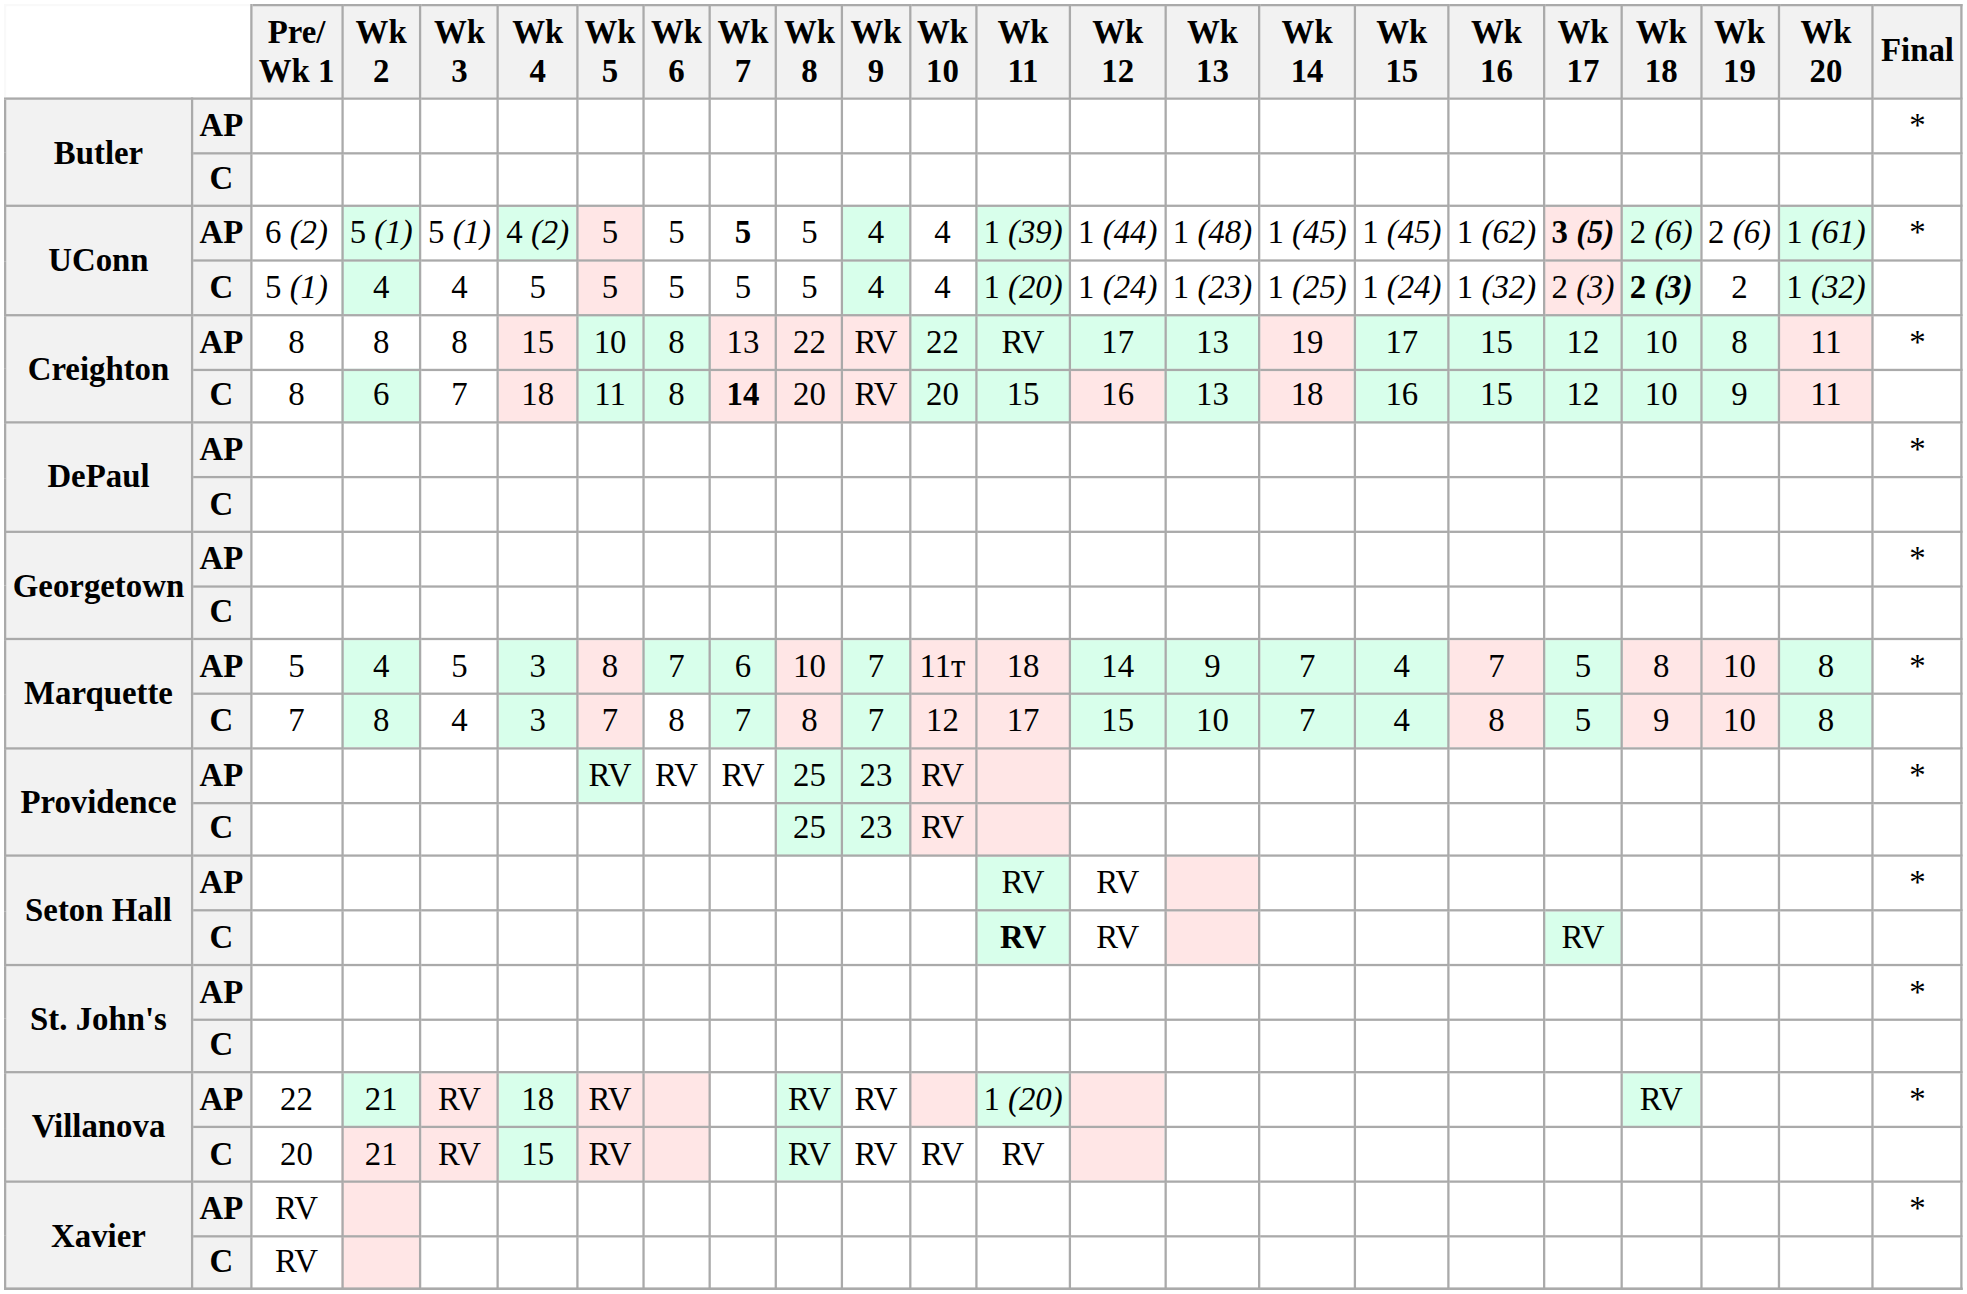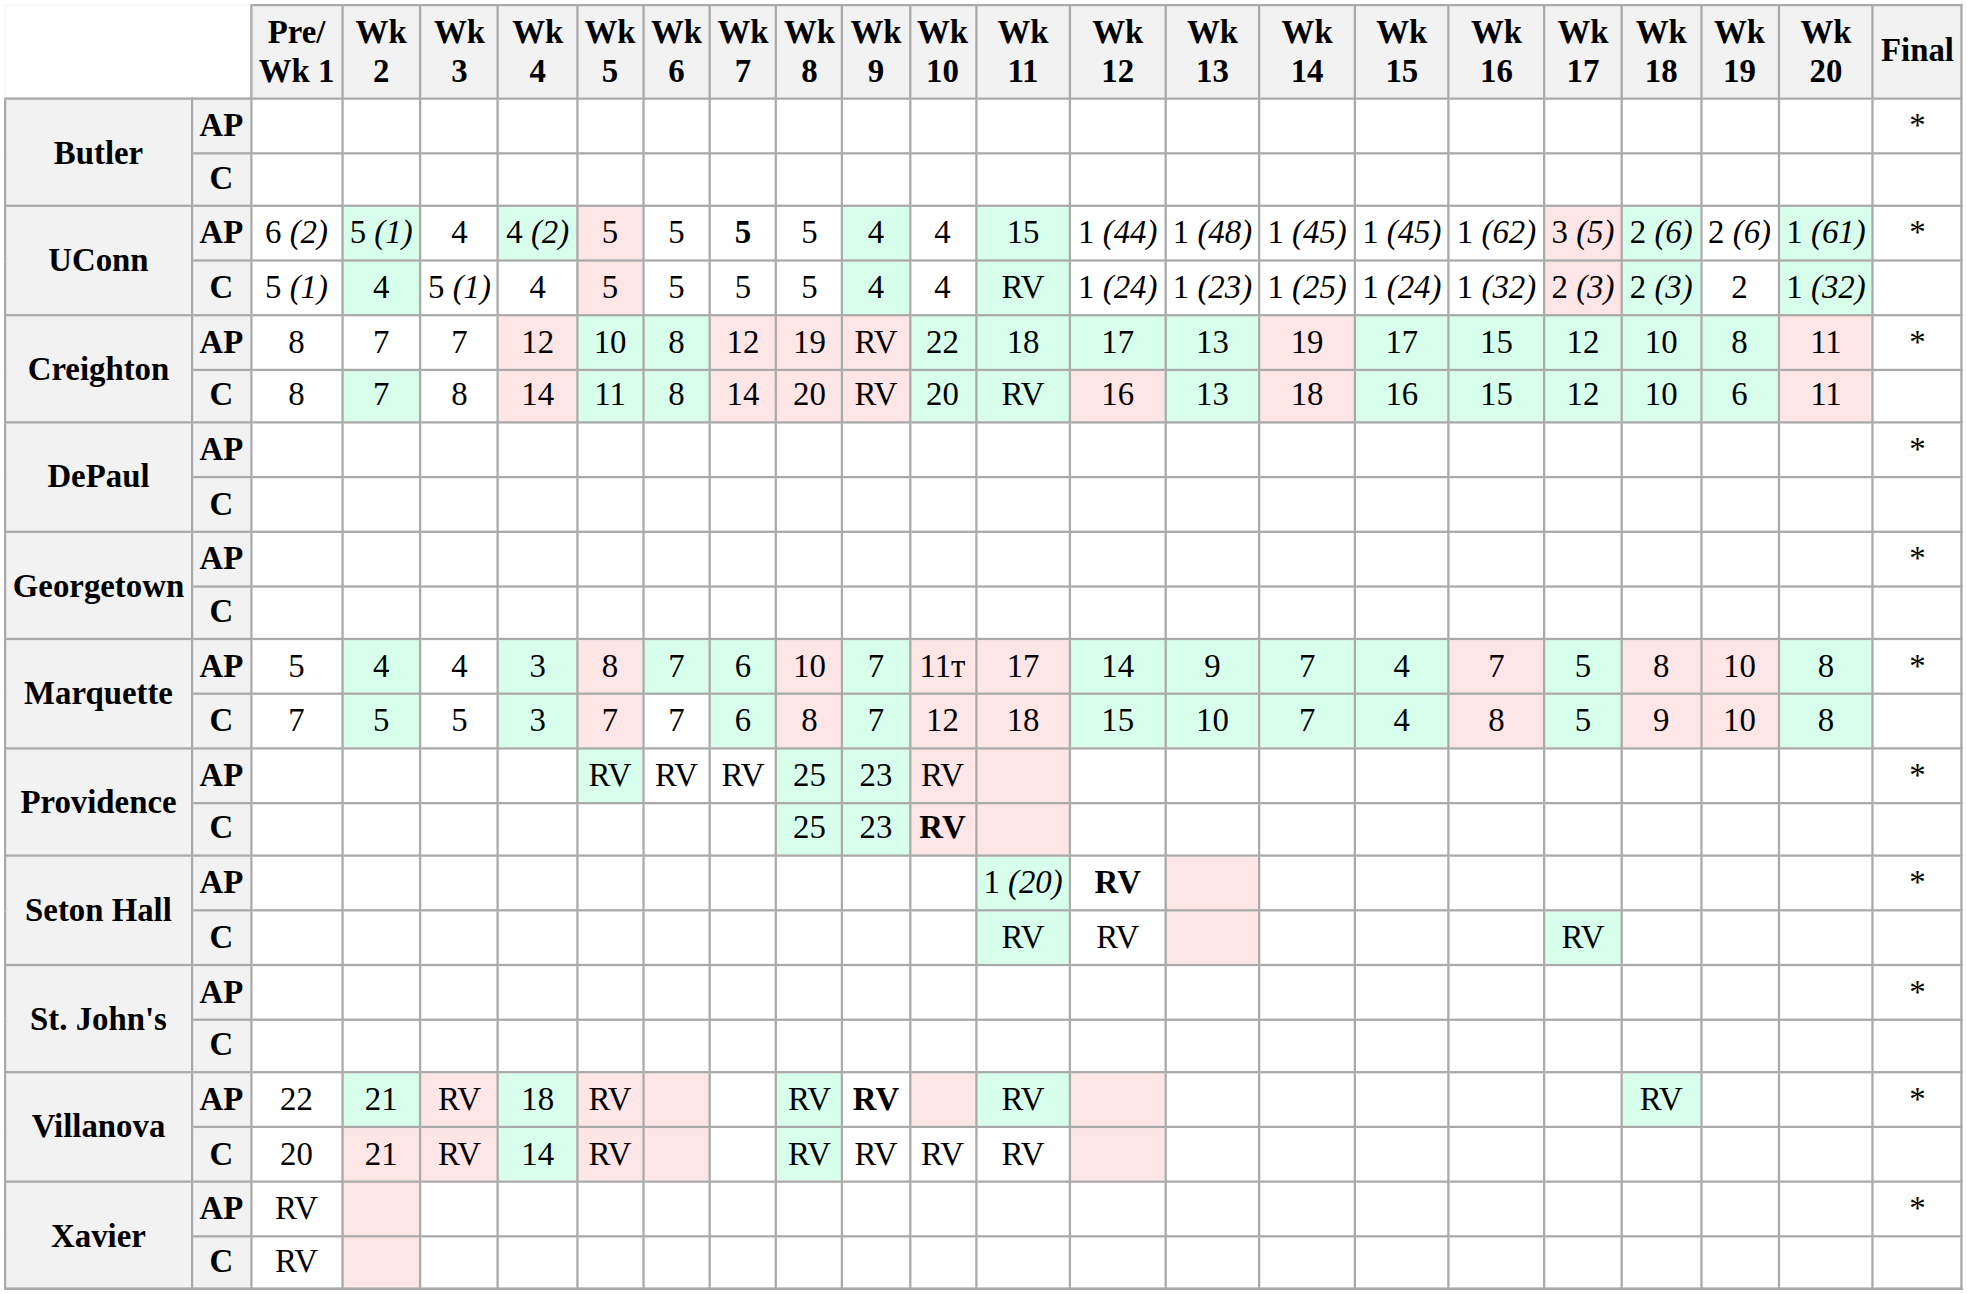(459, 233) 5 (1) -> (459, 233) 4
(1023, 233) 1 (39) -> (1023, 233) 15
(1583, 233) bold -> (1583, 233) normal
(459, 287) 4 -> (459, 287) 5 (1)
(538, 287) 5 -> (538, 287) 4
(1023, 287) 1 (20) -> (1023, 287) RV
(1661, 287) bold -> (1661, 287) normal
(381, 341) 8 -> (381, 341) 7
(459, 341) 8 -> (459, 341) 7
(538, 341) 15 -> (538, 341) 12
(743, 341) 13 -> (743, 341) 12
(809, 341) 22 -> (809, 341) 19
(1023, 341) RV -> (1023, 341) 18
(381, 395) 6 -> (381, 395) 7
(459, 395) 7 -> (459, 395) 8
(538, 395) 18 -> (538, 395) 14
(743, 395) bold -> (743, 395) normal
(1023, 395) 15 -> (1023, 395) RV
(1740, 395) 9 -> (1740, 395) 6
(459, 666) 5 -> (459, 666) 4
(1023, 666) 18 -> (1023, 666) 17
(381, 720) 8 -> (381, 720) 5
(459, 720) 4 -> (459, 720) 5
(677, 720) 8 -> (677, 720) 7
(743, 720) 7 -> (743, 720) 6
(1023, 720) 17 -> (1023, 720) 18
(942, 828) normal -> (942, 828) bold
(1023, 882) RV -> (1023, 882) 1 (20)
(1118, 882) normal -> (1118, 882) bold
(1023, 937) bold -> (1023, 937) normal
(876, 1099) normal -> (876, 1099) bold
(1023, 1099) 1 (20) -> (1023, 1099) RV
(538, 1153) 15 -> (538, 1153) 14
